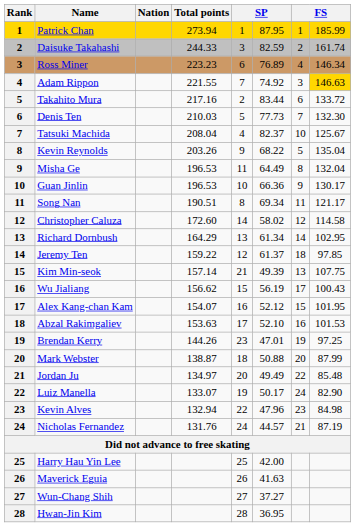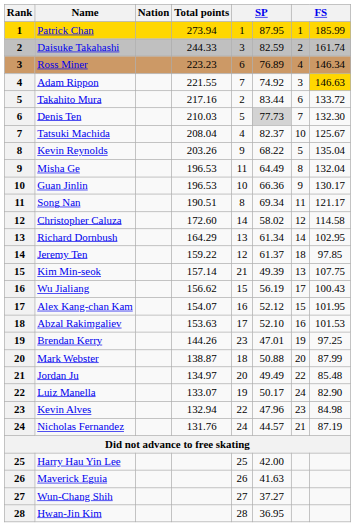(272, 116) no background -> (272, 116) lightgrey background
